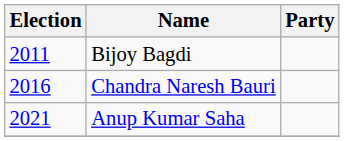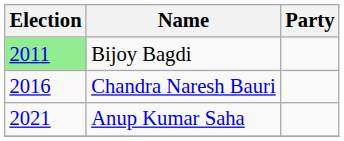(30, 53) no background -> (30, 53) lightgreen background
